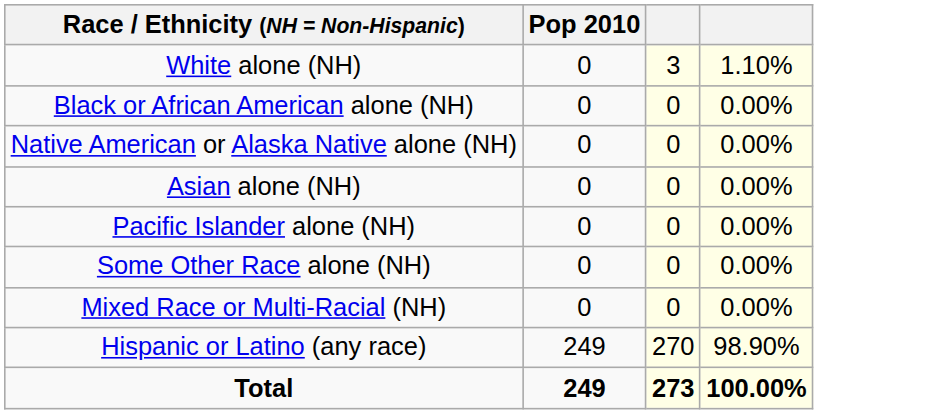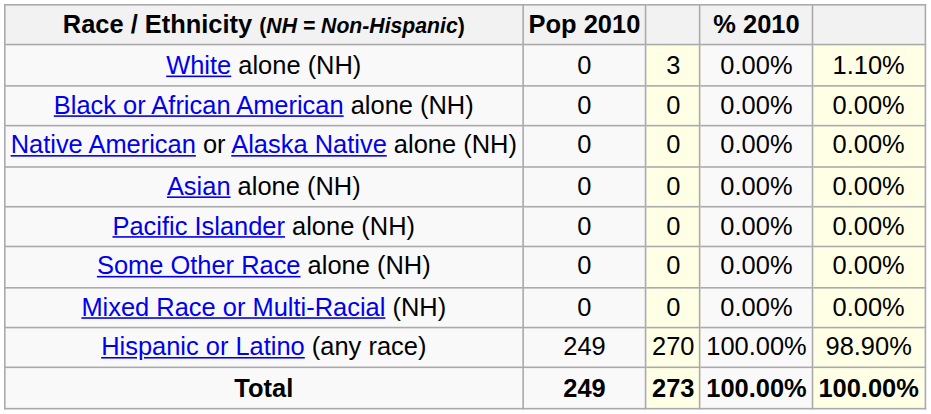+ column: (756, 24)
